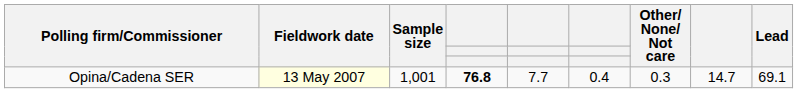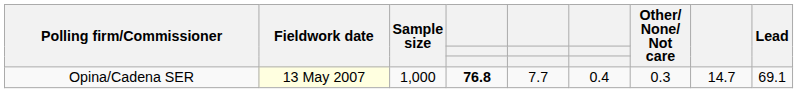(418, 77) 1,001 -> (418, 77) 1,000
